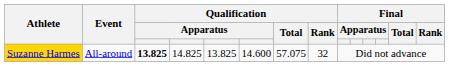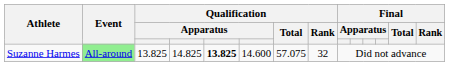(43, 53) gold background -> (43, 53) no background
(108, 53) no background -> (108, 53) lightgreen background
(152, 53) bold -> (152, 53) normal
(222, 53) normal -> (222, 53) bold
